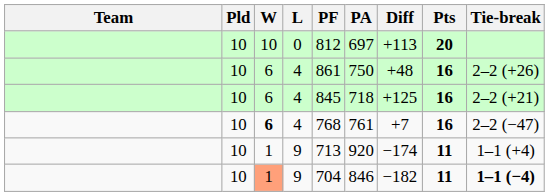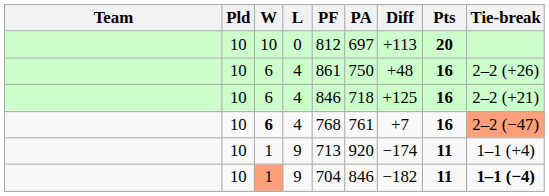(328, 97) 845 -> (328, 97) 846
(506, 124) no background -> (506, 124) lightsalmon background
